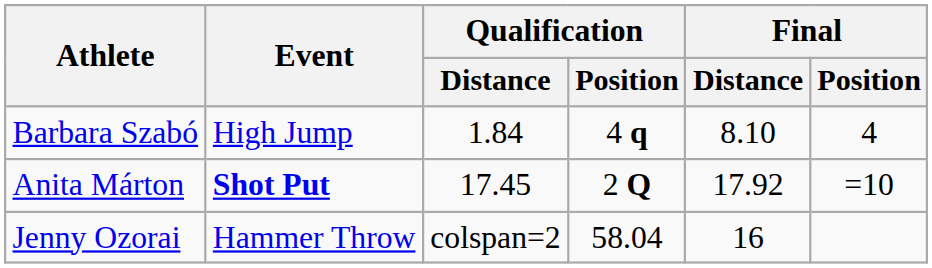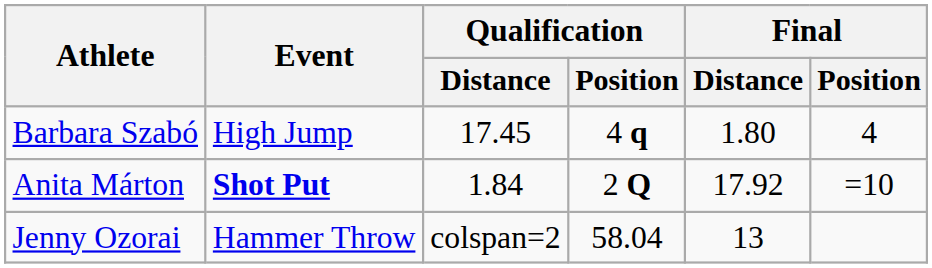(495, 132) 1.84 -> (495, 132) 17.45
(748, 132) 8.10 -> (748, 132) 1.80
(495, 184) 17.45 -> (495, 184) 1.84
(748, 237) 16 -> (748, 237) 13
